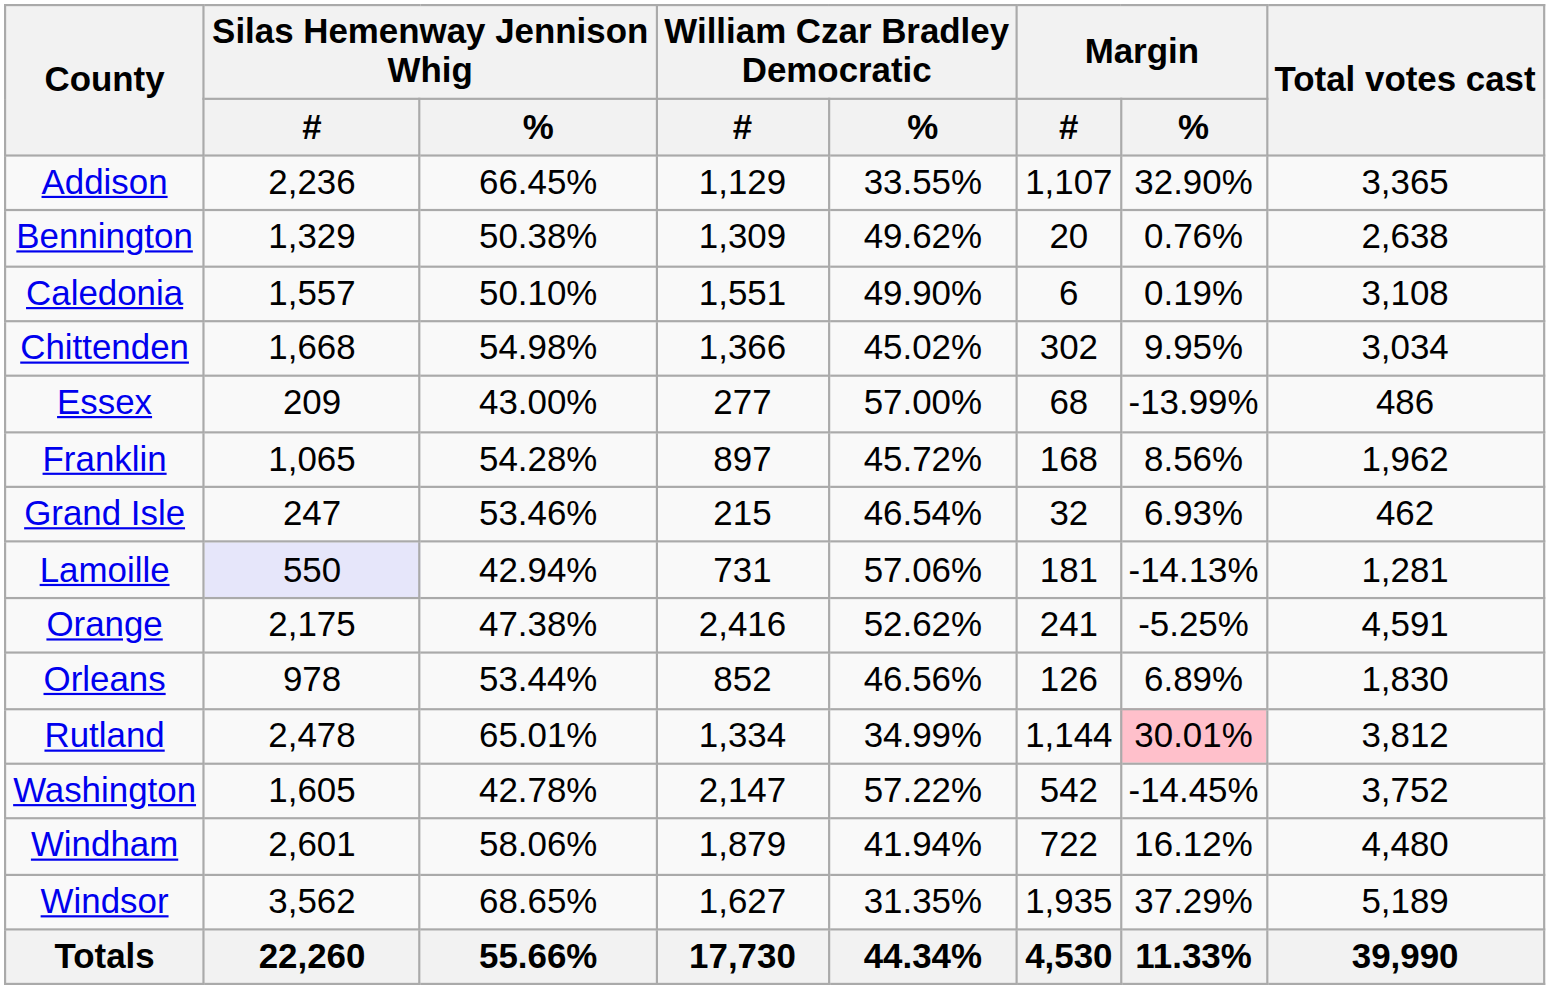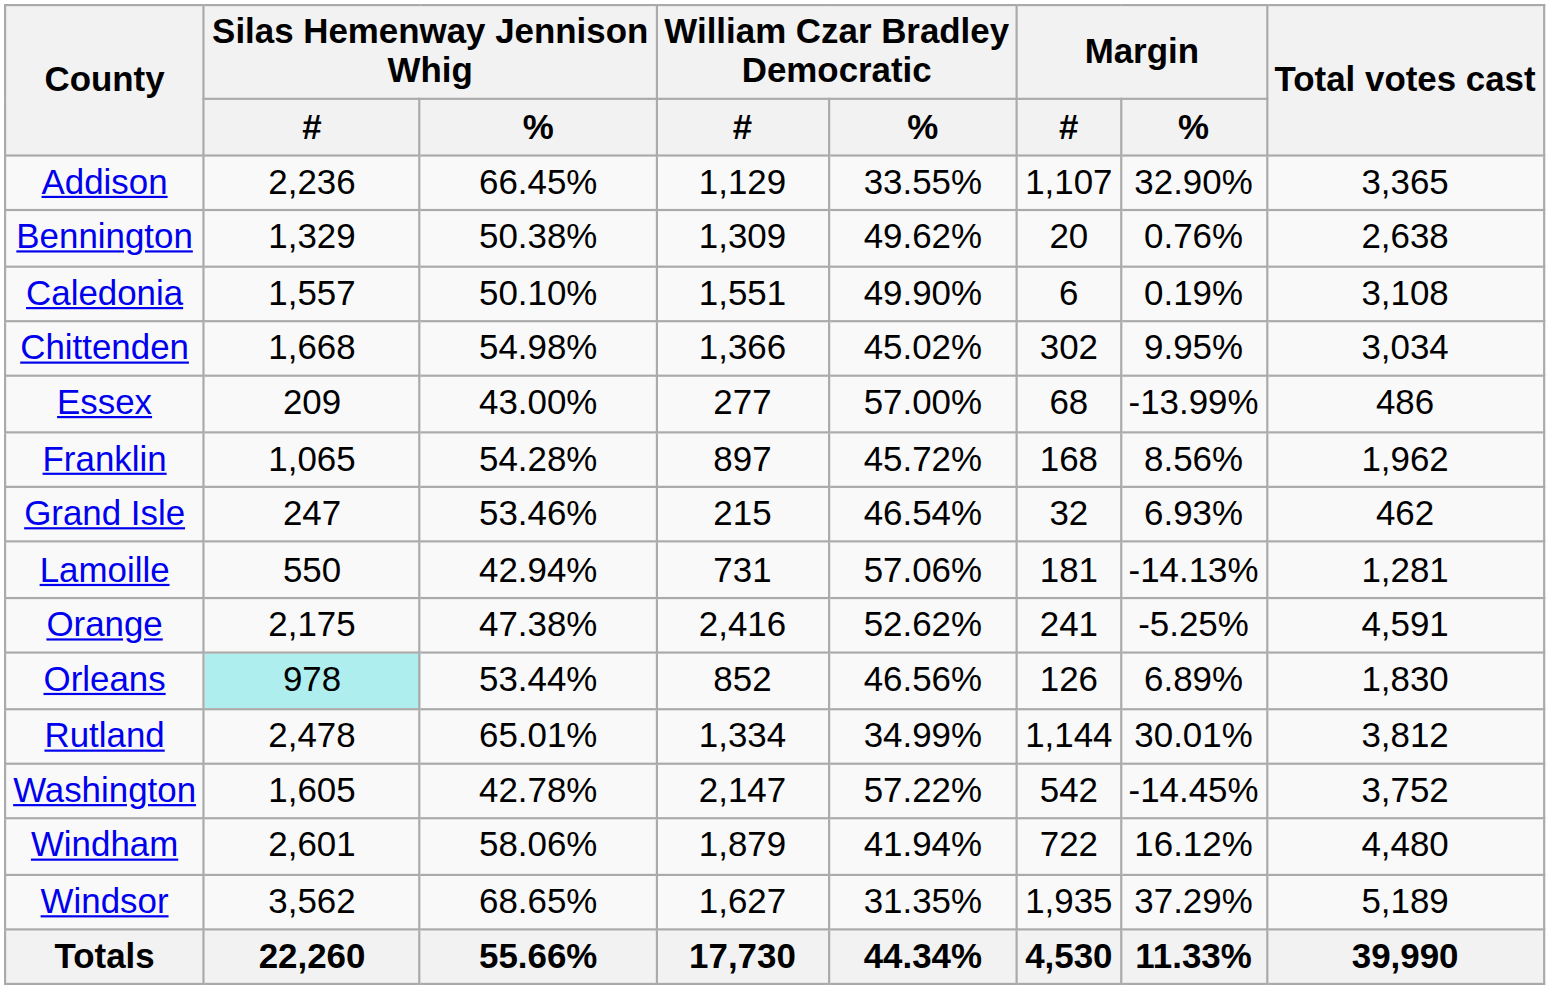(312, 569) lavender background -> (312, 569) no background
(312, 679) no background -> (312, 679) paleturquoise background
(1194, 735) pink background -> (1194, 735) no background
